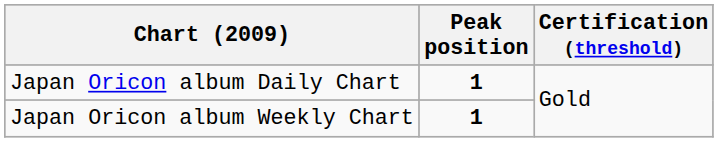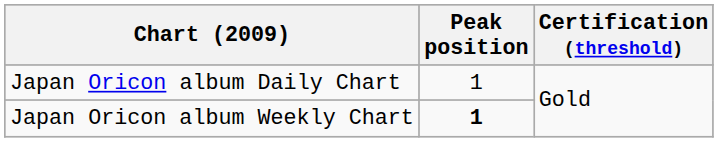(476, 83) bold -> (476, 83) normal
